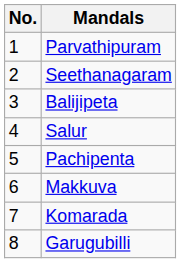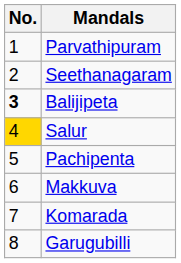(14, 103) normal -> (14, 103) bold
(14, 131) no background -> (14, 131) gold background
